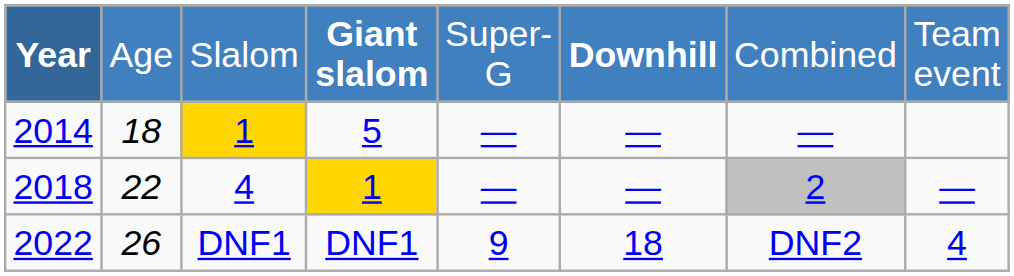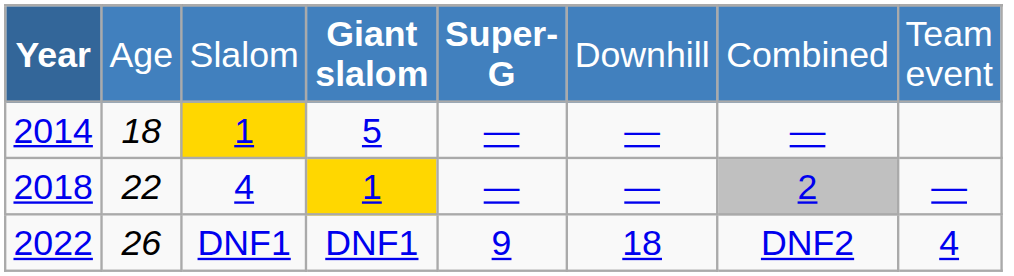(499, 54) normal -> (502, 54) bold
(643, 54) bold -> (642, 54) normal
